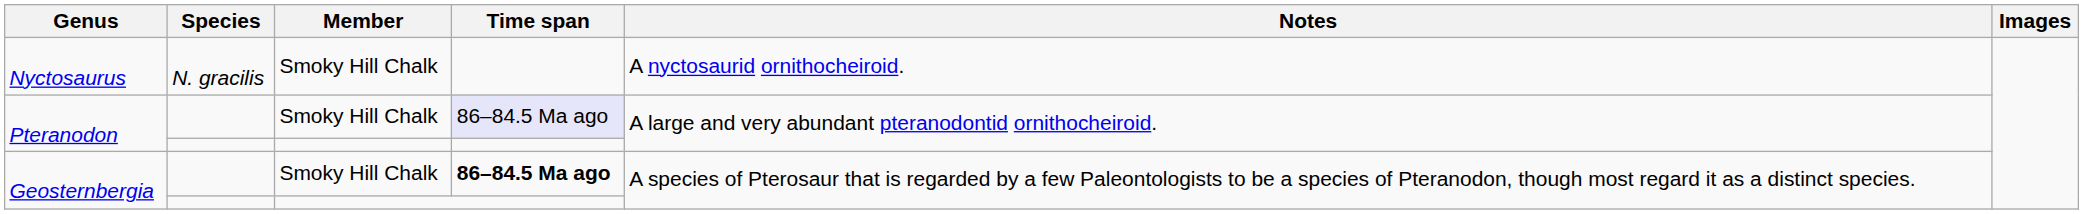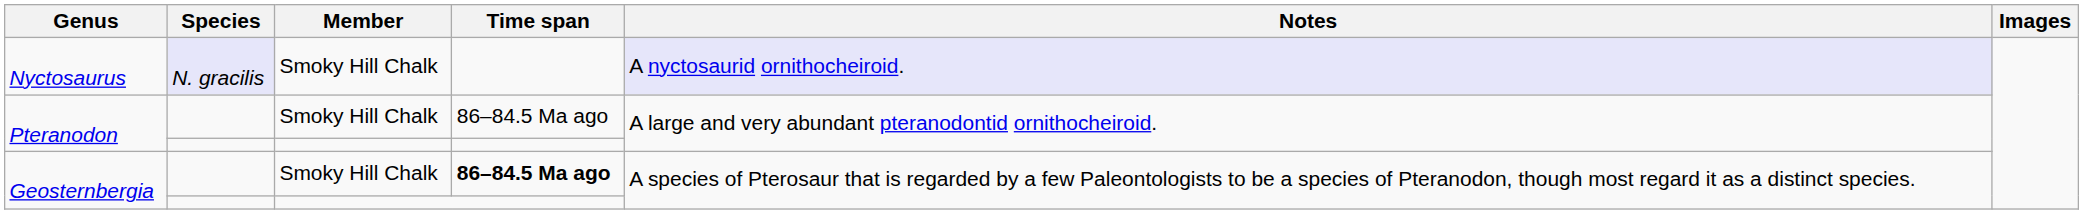(218, 77) no background -> (218, 77) lavender background
(767, 66) no background -> (767, 66) lavender background
(533, 116) lavender background -> (533, 116) no background
